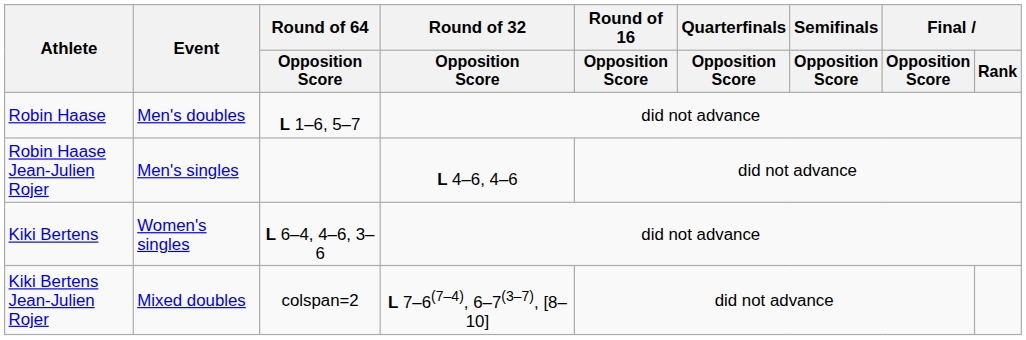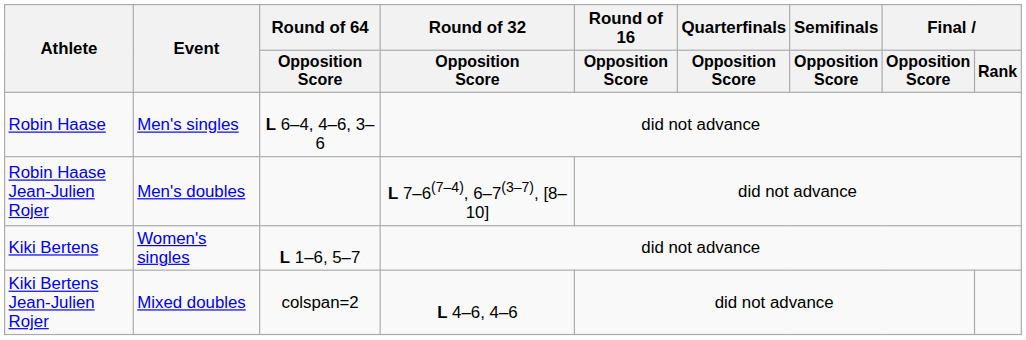(191, 116) Men's doubles -> (188, 125) Men's singles
(320, 125) L 1–6, 5–7 -> (320, 134) L 6–4, 4–6, 3–6
(188, 170) Men's singles -> (191, 191) Men's doubles
(477, 180) L 4–6, 4–6 -> (477, 201) L 7–6(7–4), 6–7(3–7), [8–10]
(320, 244) L 6–4, 4–6, 3–6 -> (320, 258) L 1–6, 5–7
(477, 310) L 7–6(7–4), 6–7(3–7), [8–10] -> (477, 312) L 4–6, 4–6
